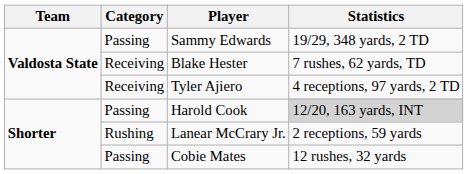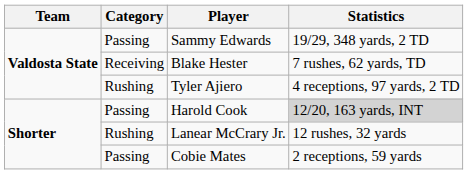(134, 86) Receiving -> (129, 86) Rushing
(357, 133) 2 receptions, 59 yards -> (349, 133) 12 rushes, 32 yards
(349, 156) 12 rushes, 32 yards -> (357, 156) 2 receptions, 59 yards
